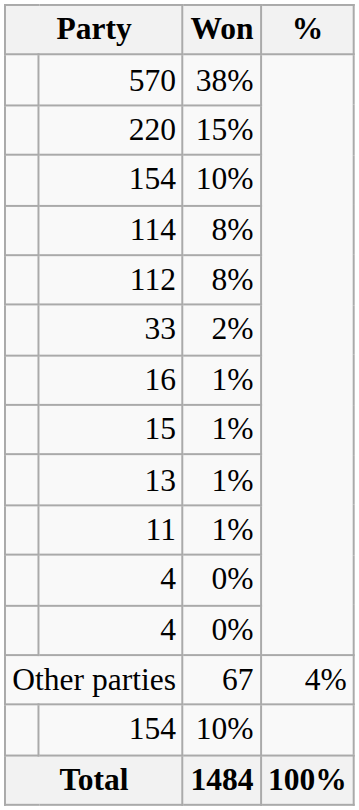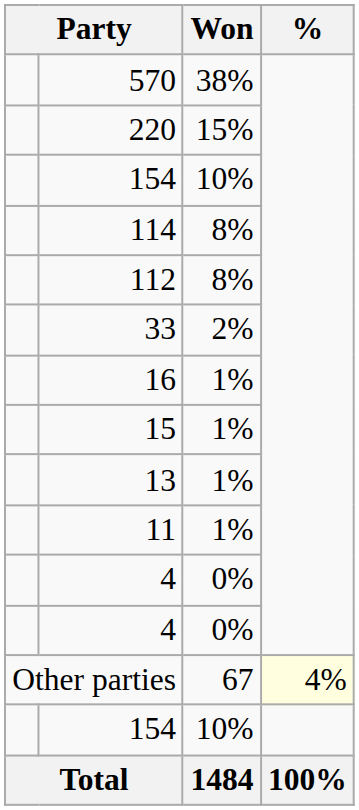(326, 679) no background -> (326, 679) lightyellow background
